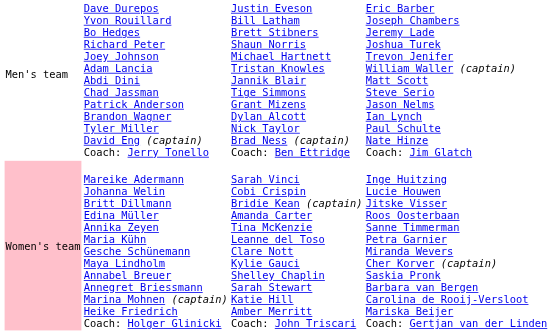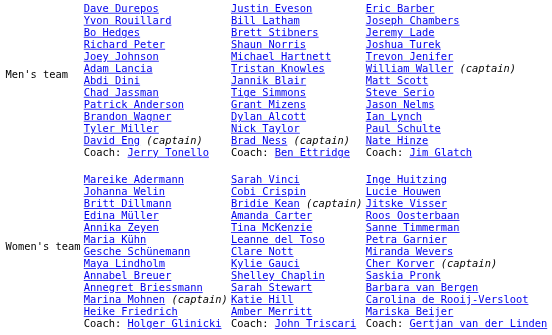(43, 246) pink background -> (43, 246) no background
